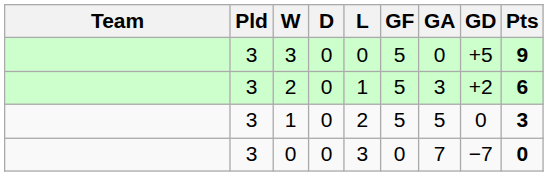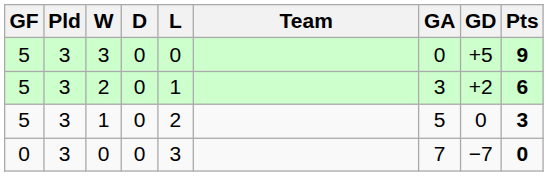columns swapped: (118, 21) <-> (400, 21)
